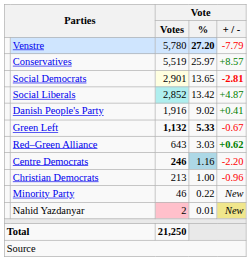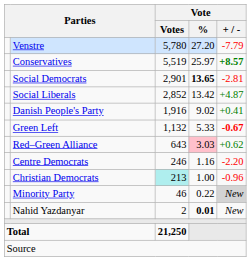(203, 45) bold -> (203, 45) normal
(231, 62) normal -> (231, 62) bold
(175, 78) lightyellow background -> (175, 78) no background
(203, 78) normal -> (203, 78) bold
(233, 78) bold -> (233, 78) normal
(175, 95) paleturquoise background -> (175, 95) no background
(175, 128) bold -> (175, 128) normal
(205, 128) bold -> (205, 128) normal
(233, 128) normal -> (233, 128) bold
(205, 144) no background -> (205, 144) pink background
(231, 144) bold -> (231, 144) normal
(179, 161) bold -> (179, 161) normal
(205, 161) lightblue background -> (205, 161) no background
(179, 177) no background -> (179, 177) paleturquoise background
(234, 194) no background -> (234, 194) lightgrey background
(184, 210) pink background -> (184, 210) no background
(205, 210) normal -> (205, 210) bold
(234, 210) khaki background -> (234, 210) no background
